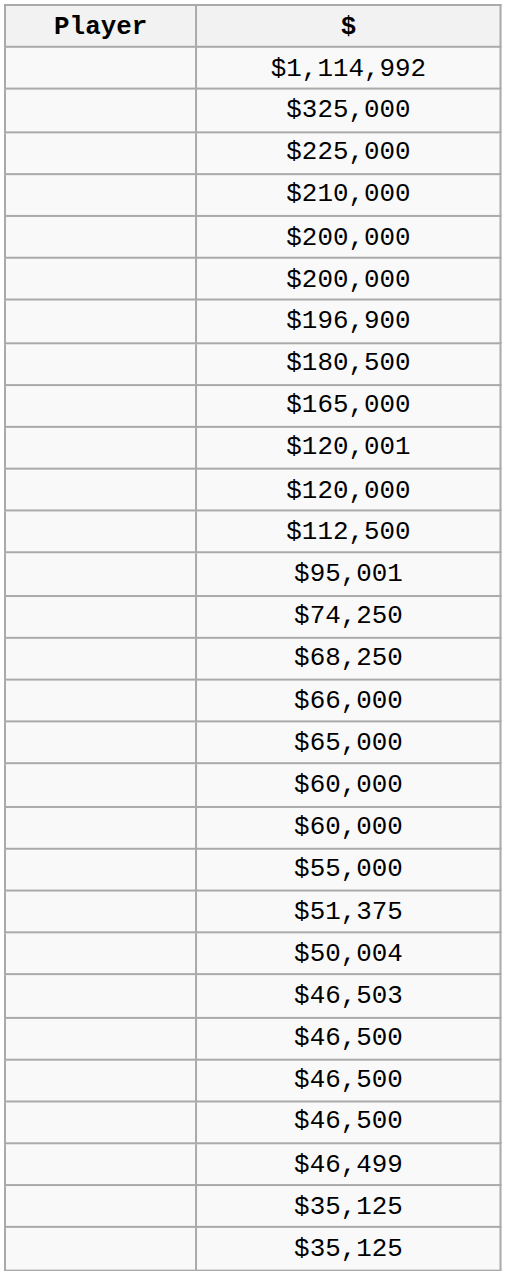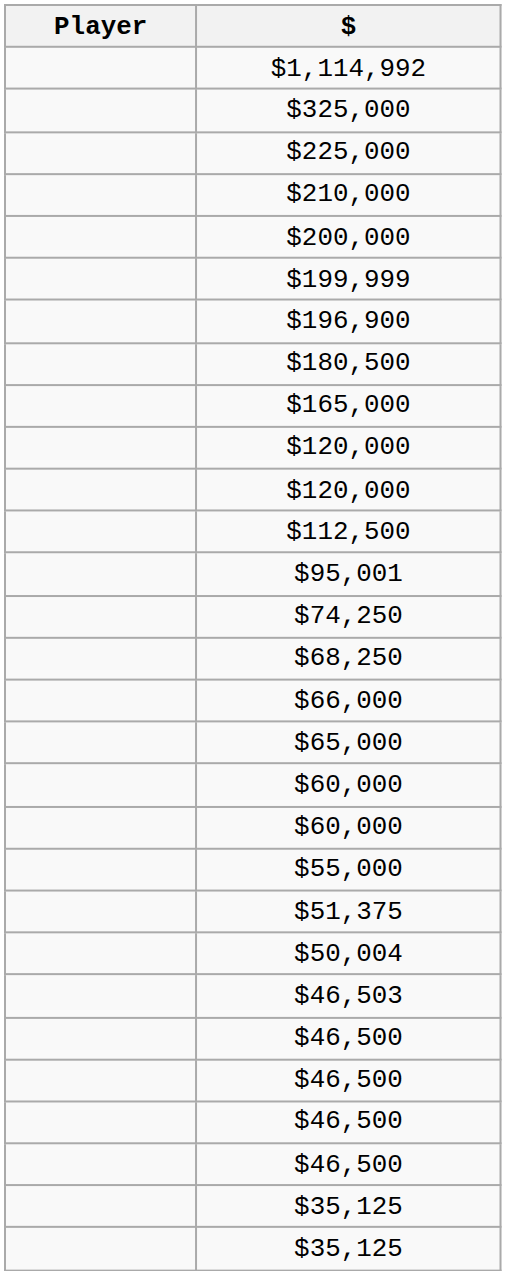(348, 279) $200,000 -> (348, 279) $199,999
(348, 448) $120,001 -> (348, 448) $120,000
(348, 1164) $46,499 -> (348, 1164) $46,500
